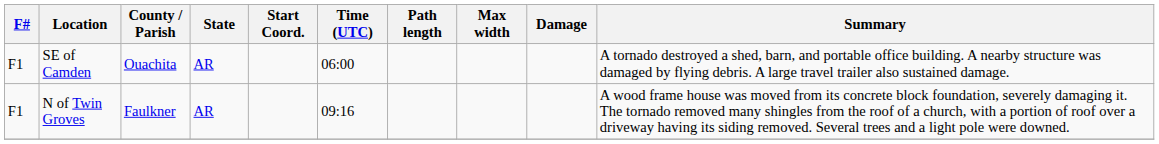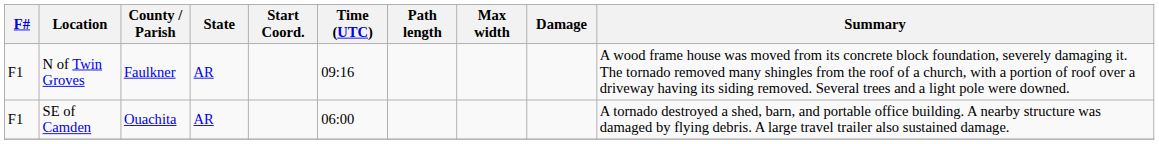rows swapped: (67, 63) <-> (72, 111)
